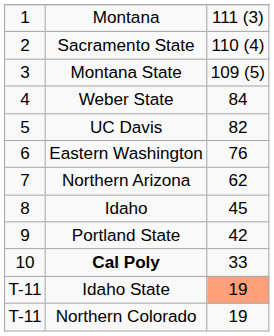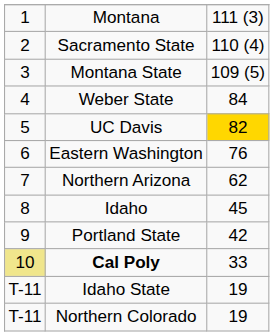(238, 126) no background -> (238, 126) gold background
(25, 262) no background -> (25, 262) khaki background
(238, 289) lightsalmon background -> (238, 289) no background
